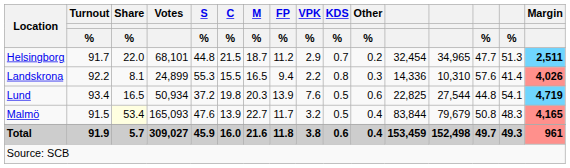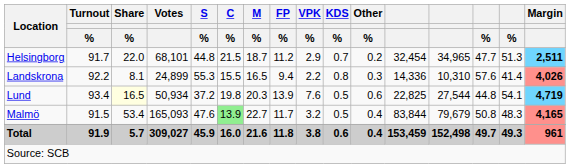(134, 96) no background -> (134, 96) lightyellow background
(134, 115) lightyellow background -> (134, 115) no background
(230, 115) no background -> (230, 115) lightgreen background
